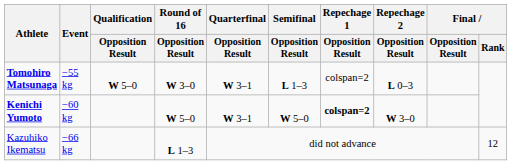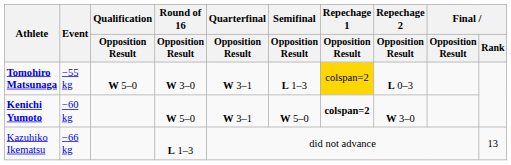(347, 78) no background -> (347, 78) gold background
(493, 144) 12 -> (493, 144) 13
